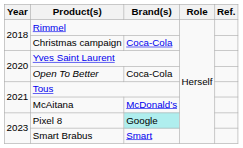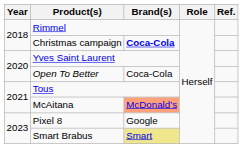(149, 43) normal -> (150, 43) bold
(152, 105) no background -> (152, 105) lightsalmon background
(142, 120) paleturquoise background -> (142, 120) no background
(139, 136) no background -> (139, 136) khaki background
